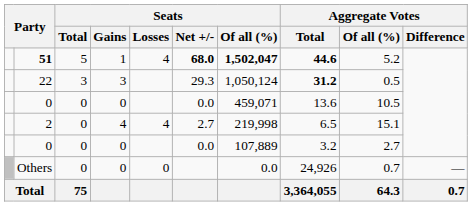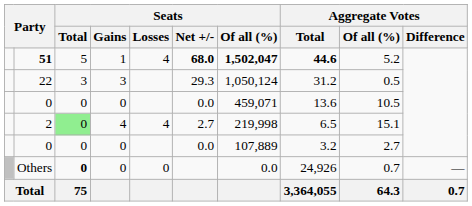(325, 81) bold -> (325, 81) normal
(84, 124) no background -> (84, 124) lightgreen background
(84, 168) normal -> (84, 168) bold
